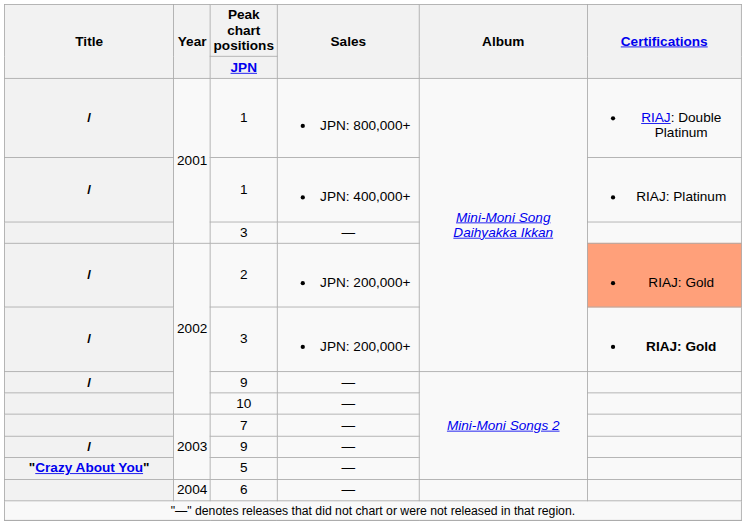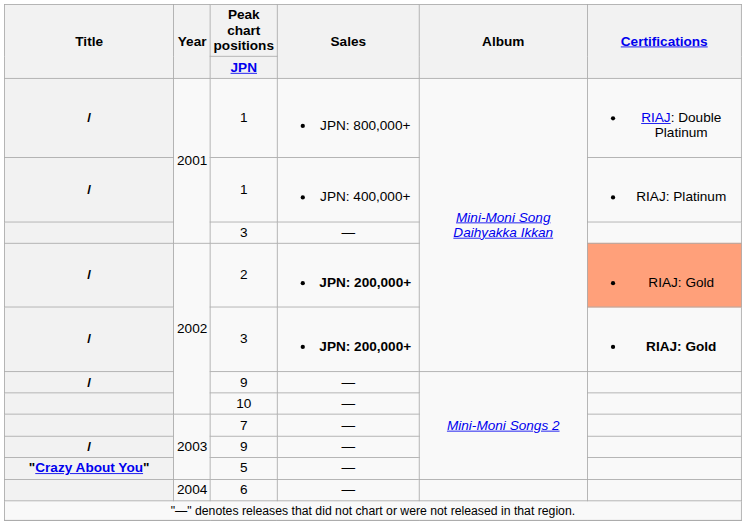(348, 283) normal -> (348, 283) bold
(348, 347) normal -> (348, 347) bold
